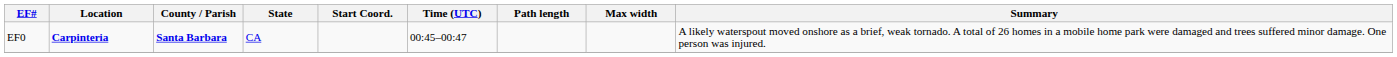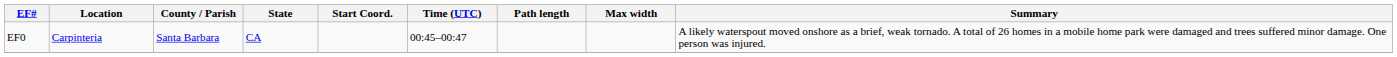(80, 37) bold -> (77, 37) normal
(191, 37) bold -> (188, 37) normal
